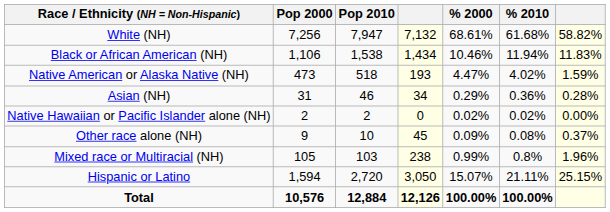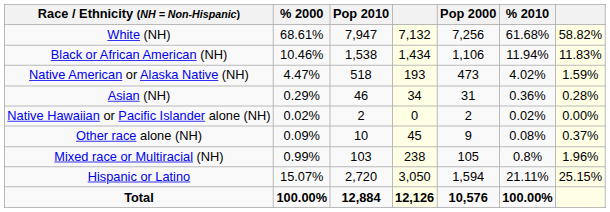columns swapped: (305, 14) <-> (471, 14)
